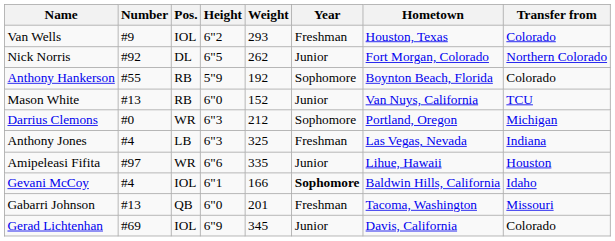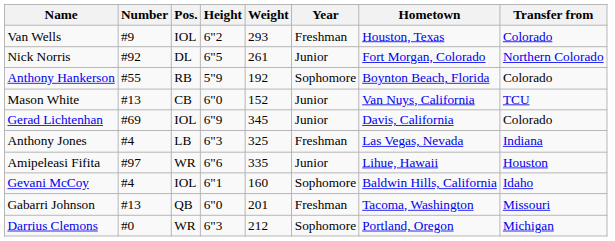(258, 57) 262 -> (258, 57) 261
(183, 99) RB -> (183, 99) CB
rows swapped: (55, 225) <-> (53, 120)
(258, 183) 166 -> (258, 183) 160
(327, 183) bold -> (325, 183) normal
